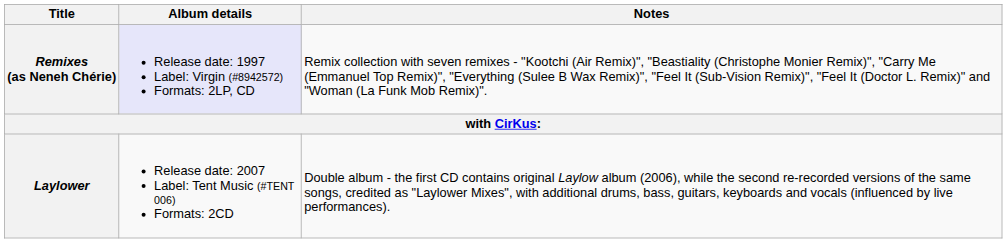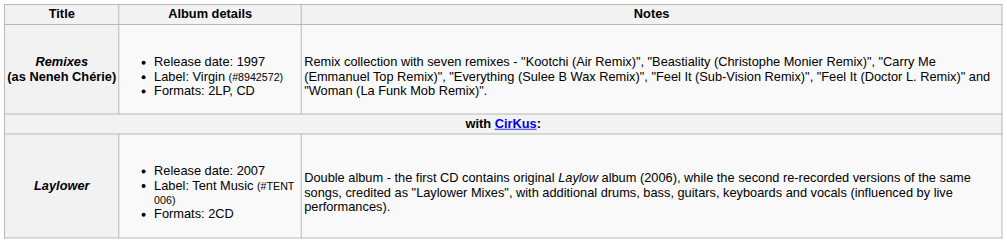(210, 76) lavender background -> (210, 76) no background
